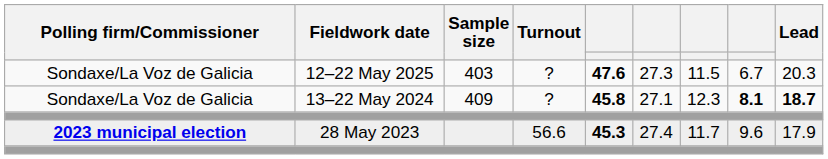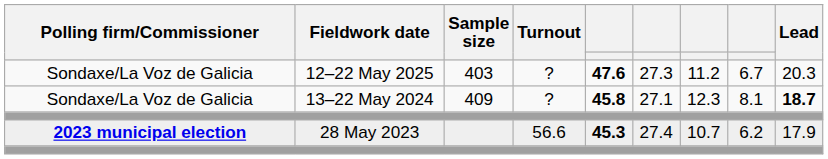(704, 73) 11.5 -> (704, 73) 11.2
(751, 99) bold -> (751, 99) normal
(704, 133) 11.7 -> (704, 133) 10.7
(751, 133) 9.6 -> (751, 133) 6.2
